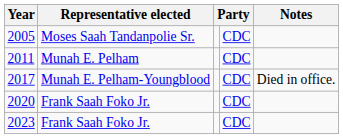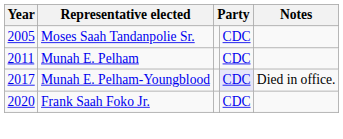(237, 79) no background -> (237, 79) lavender background
- row: (21, 123)
